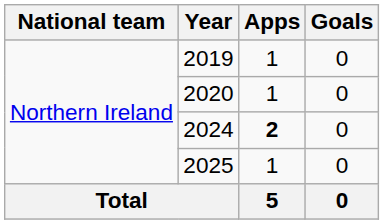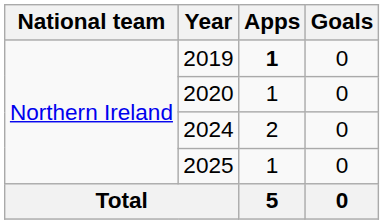(272, 58) normal -> (272, 58) bold
(272, 129) bold -> (272, 129) normal
